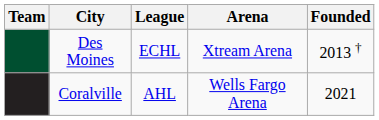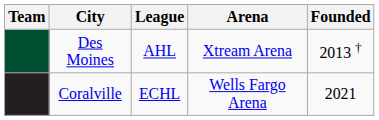(160, 51) ECHL -> (160, 51) AHL
(160, 94) AHL -> (160, 94) ECHL
